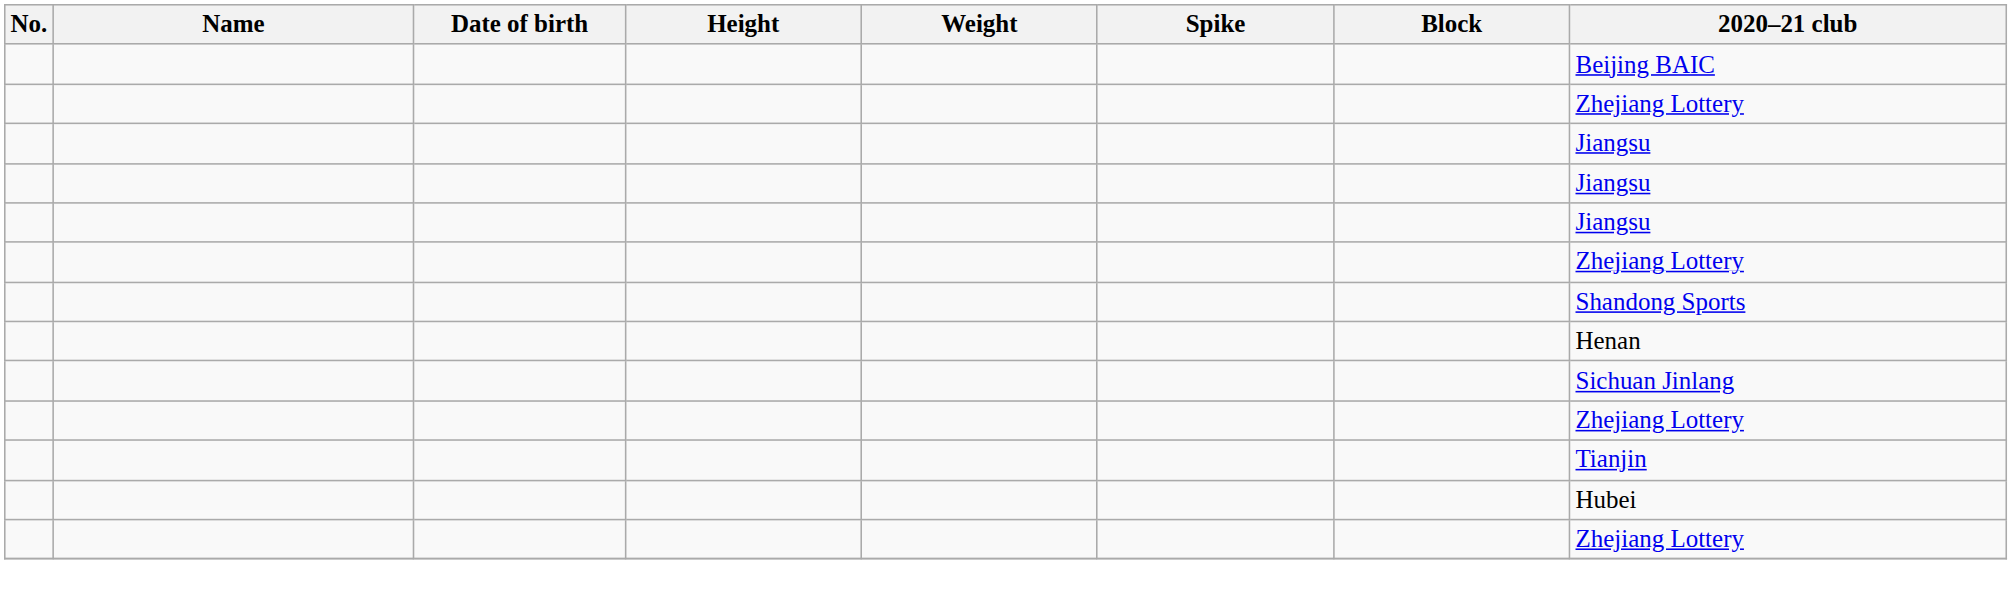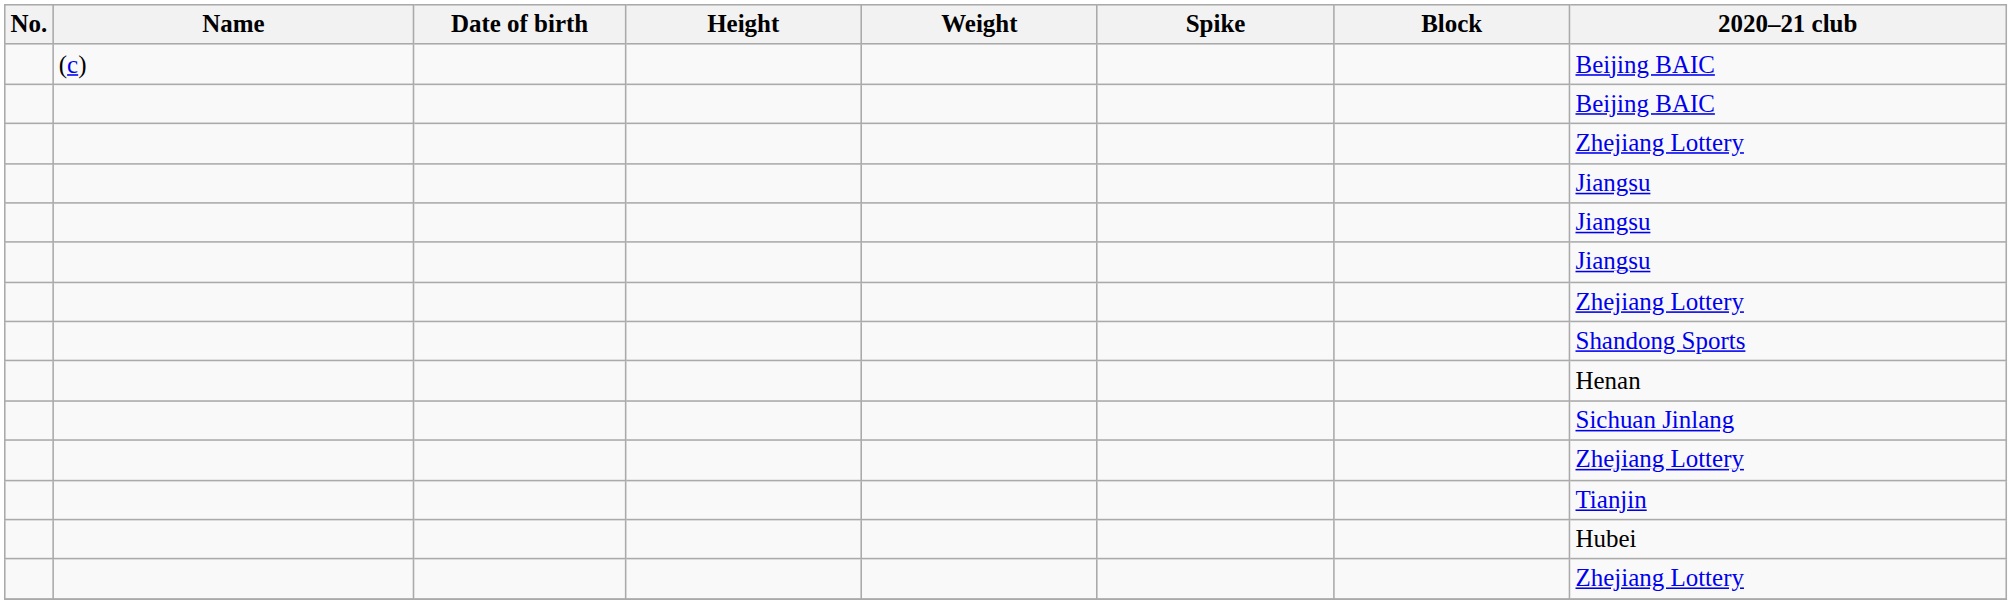+ row: (29, 64)
